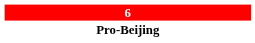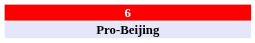(128, 30) no background -> (128, 30) lavender background
